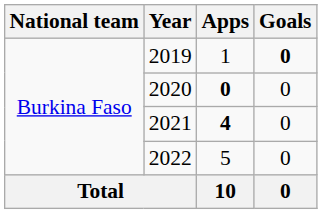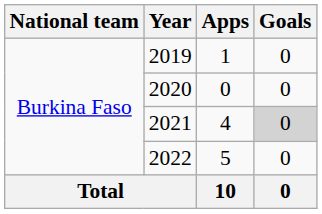(285, 55) bold -> (285, 55) normal
(225, 89) bold -> (225, 89) normal
(225, 123) bold -> (225, 123) normal
(285, 123) no background -> (285, 123) lightgrey background
